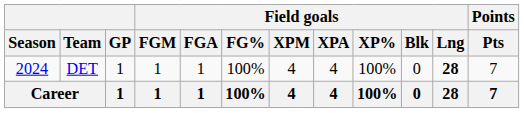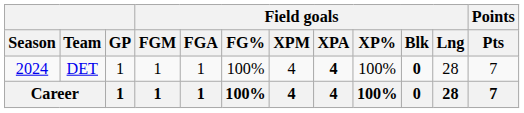(333, 68) normal -> (333, 68) bold
(417, 68) normal -> (417, 68) bold
(450, 68) bold -> (450, 68) normal
